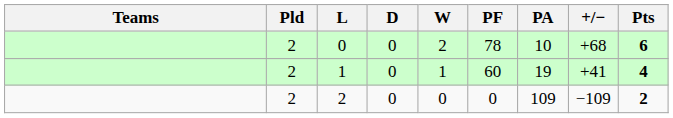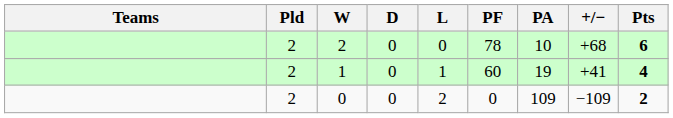columns swapped: (443, 17) <-> (342, 17)
